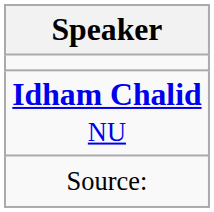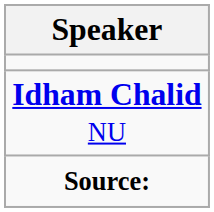(107, 182) normal -> (107, 180) bold
